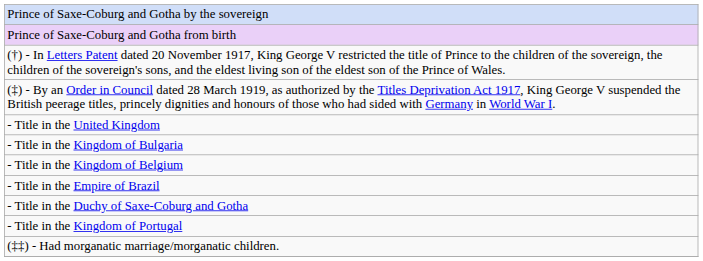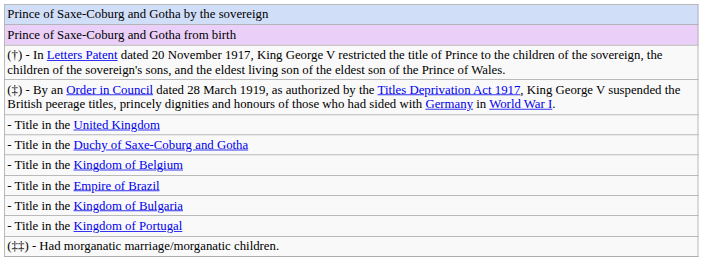(95, 144) - Title in the Kingdom of Bulgaria -> (128, 144) - Title in the Duchy of Saxe-Coburg and Gotha
(128, 205) - Title in the Duchy of Saxe-Coburg and Gotha -> (95, 205) - Title in the Kingdom of Bulgaria
